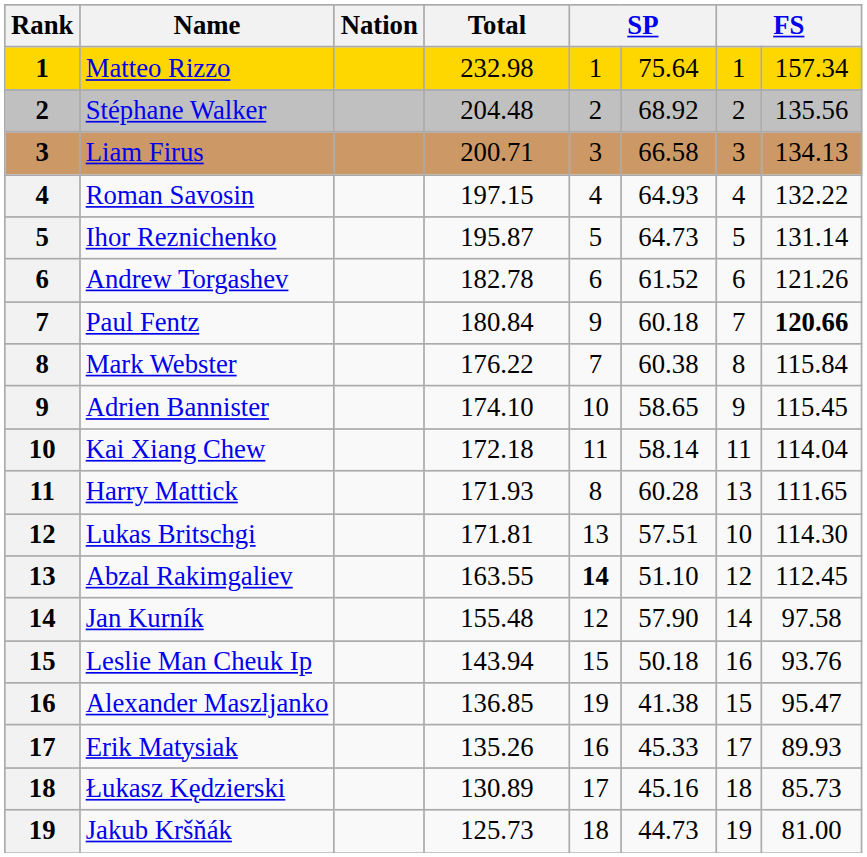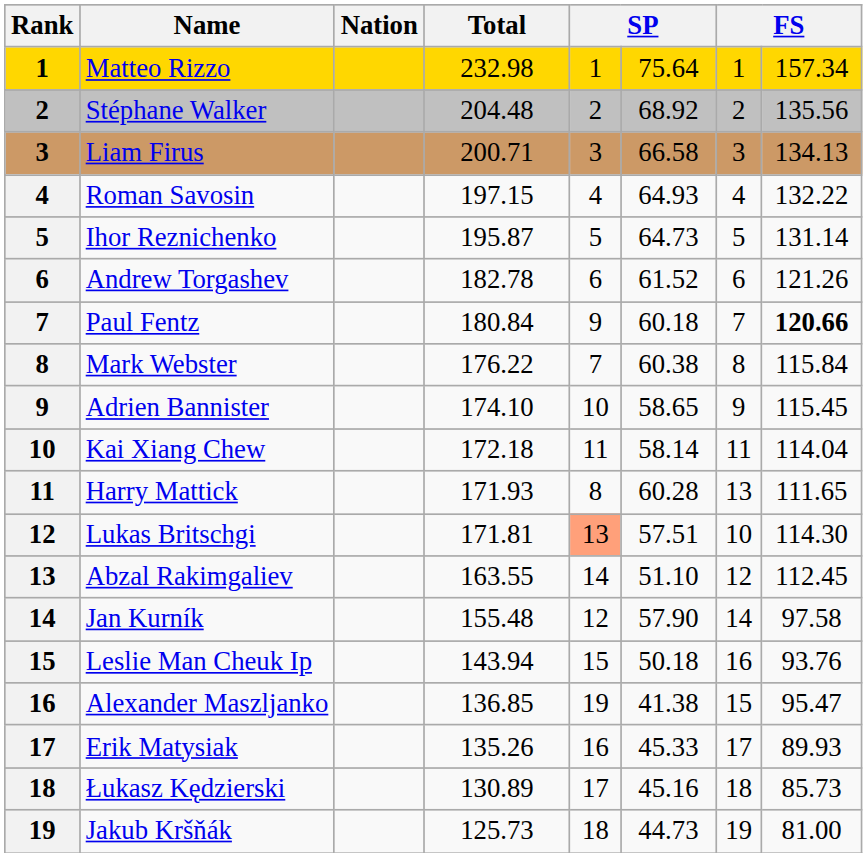(595, 534) no background -> (595, 534) lightsalmon background
(595, 576) bold -> (595, 576) normal
